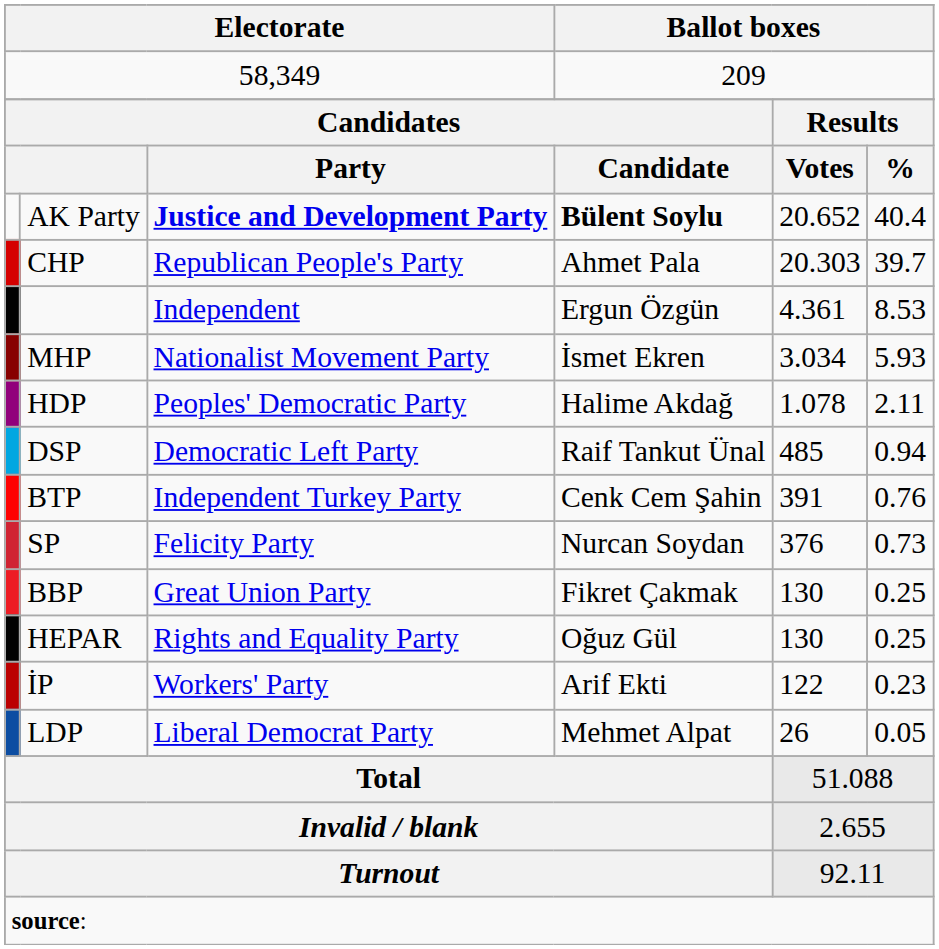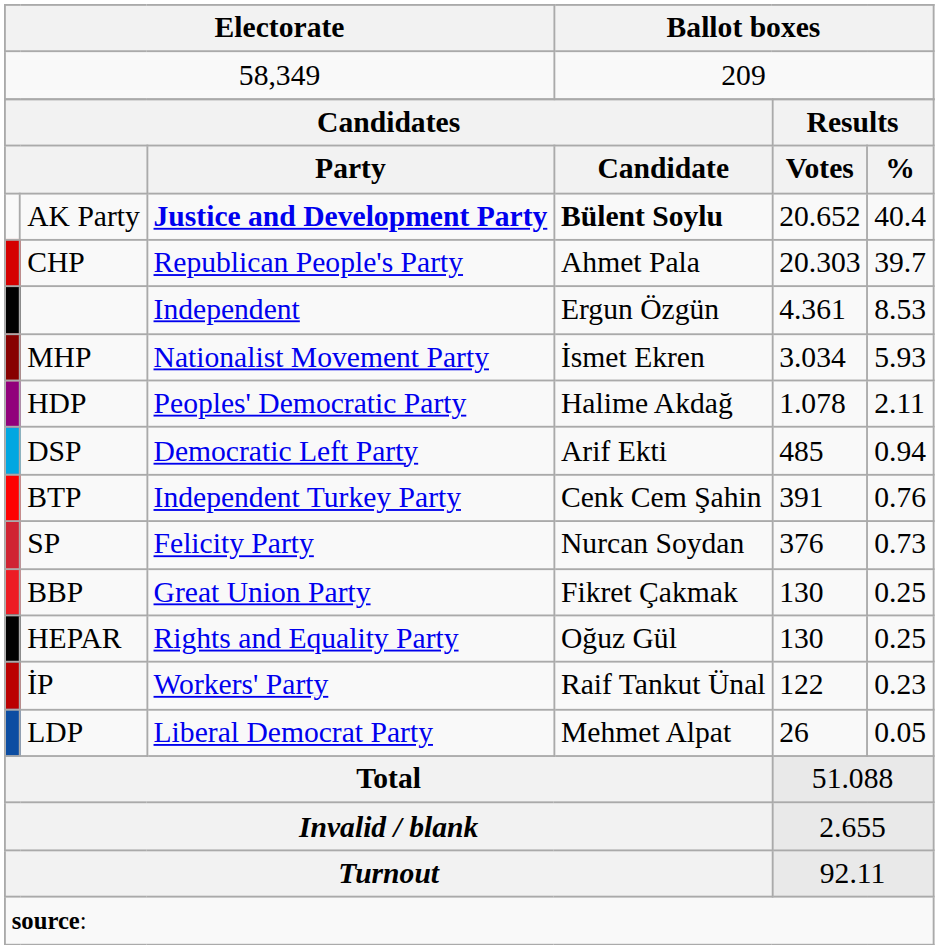(663, 450) Raif Tankut Ünal -> (614, 450) Arif Ekti
(614, 685) Arif Ekti -> (663, 685) Raif Tankut Ünal
